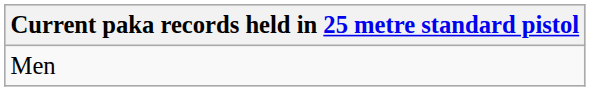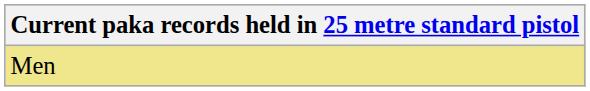(33, 65) no background -> (33, 65) khaki background
